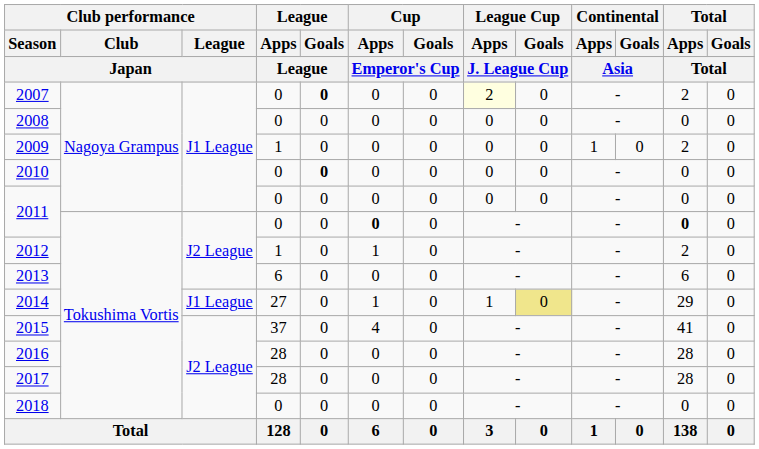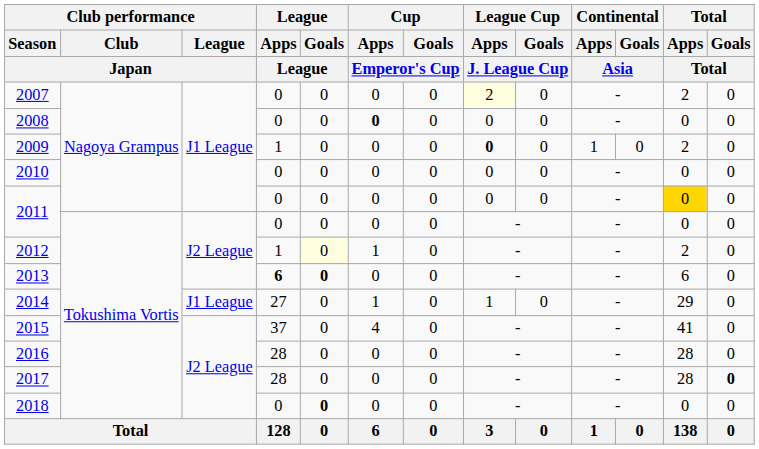(324, 95) bold -> (324, 95) normal
(376, 120) normal -> (376, 120) bold
(489, 146) normal -> (489, 146) bold
(324, 172) bold -> (324, 172) normal
(685, 198) no background -> (685, 198) gold background
(376, 224) bold -> (376, 224) normal
(685, 224) bold -> (685, 224) normal
(324, 250) no background -> (324, 250) lightyellow background
(278, 276) normal -> (278, 276) bold
(324, 276) normal -> (324, 276) bold
(544, 302) khaki background -> (544, 302) no background
(731, 379) normal -> (731, 379) bold
(324, 405) normal -> (324, 405) bold
